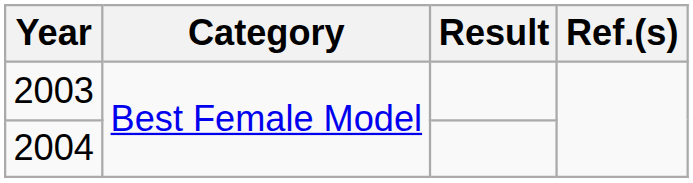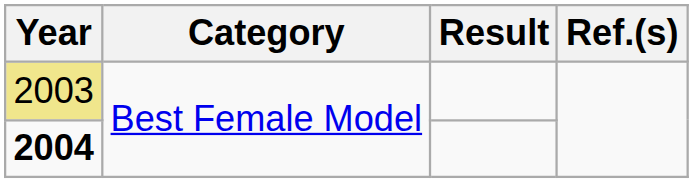(54, 90) no background -> (54, 90) khaki background
(54, 147) normal -> (54, 147) bold
